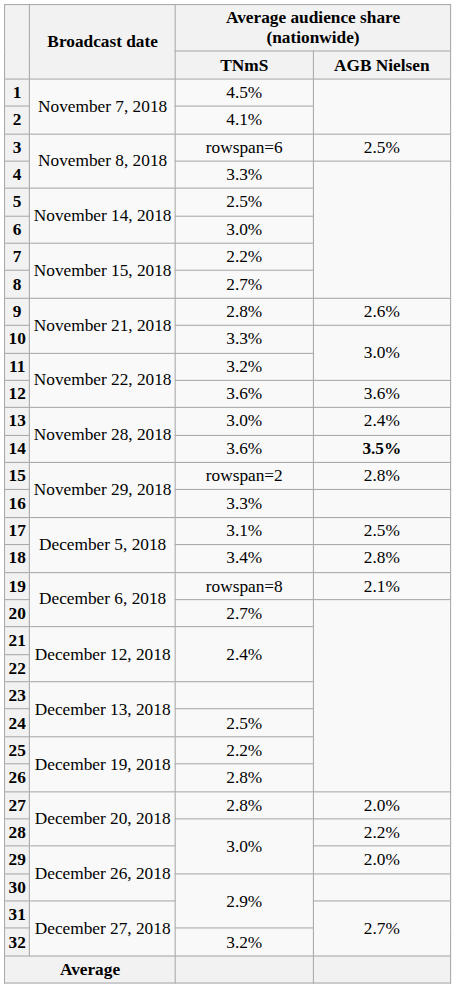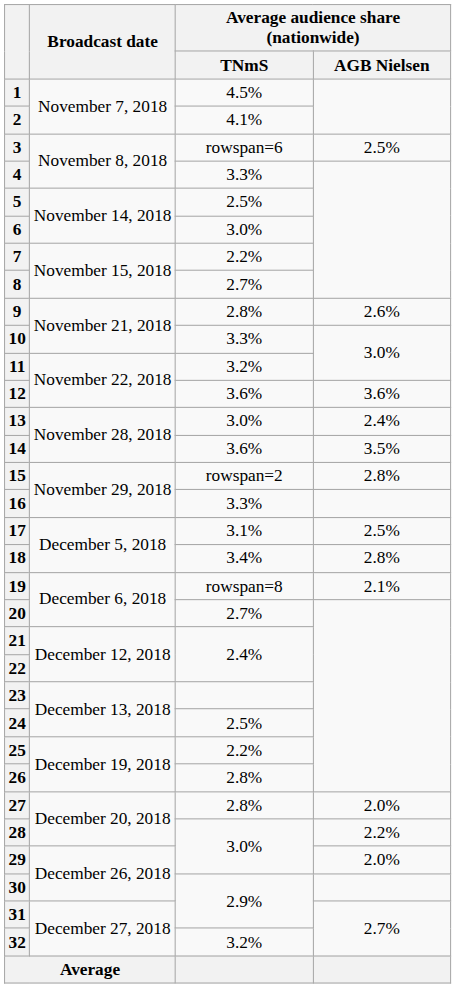(382, 448) bold -> (382, 448) normal
